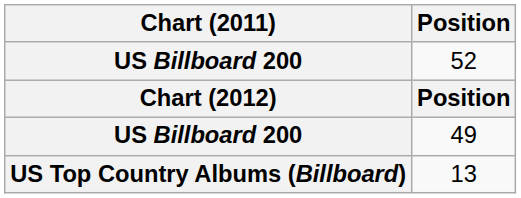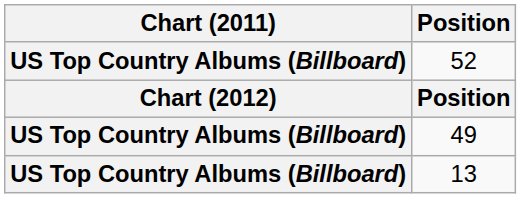(208, 60) US Billboard 200 -> (208, 60) US Top Country Albums (Billboard)
(208, 135) US Billboard 200 -> (208, 135) US Top Country Albums (Billboard)
